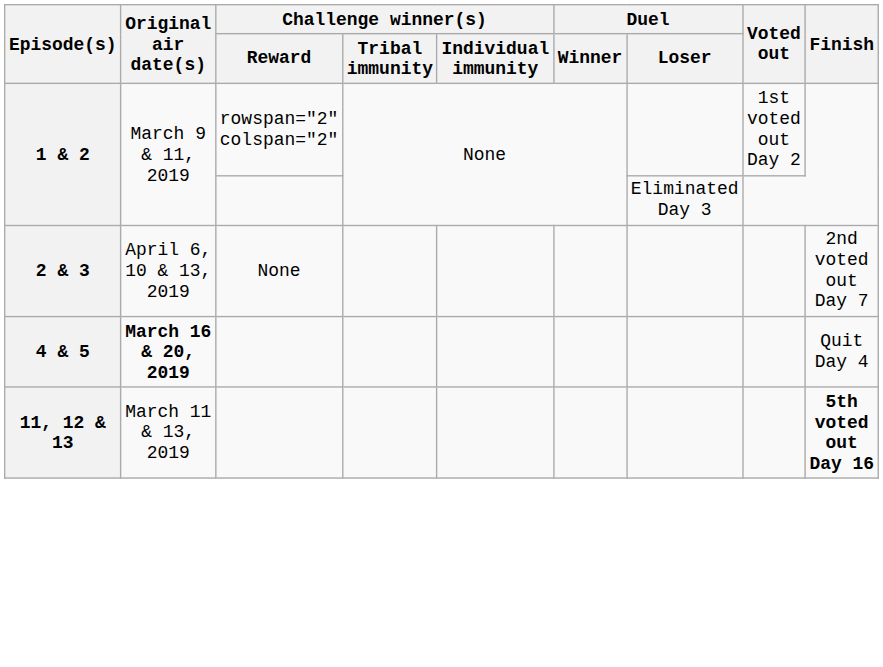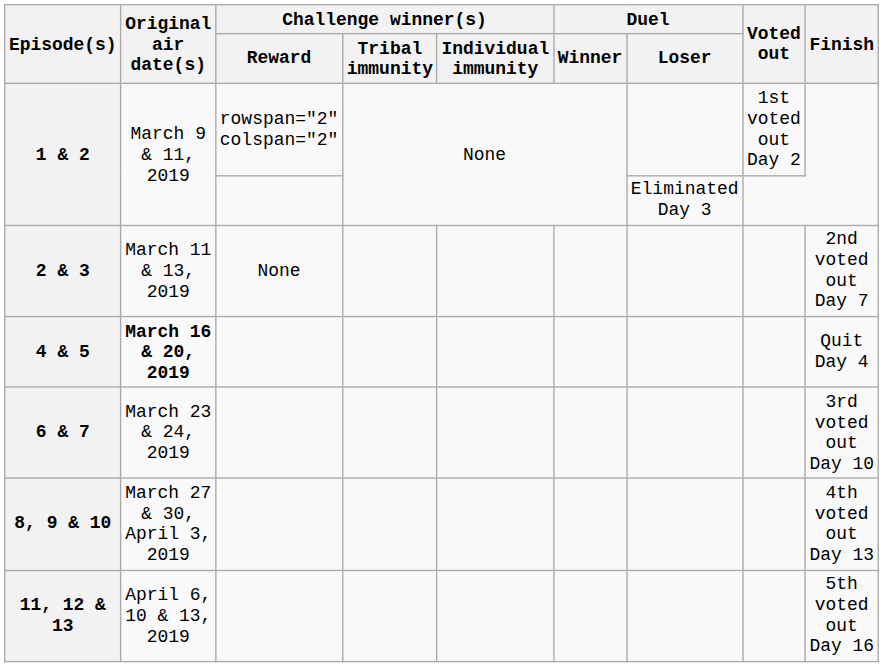(168, 271) April 6, 10 & 13, 2019 -> (168, 271) March 11 & 13, 2019
+ row: (63, 433)
+ row: (63, 524)
(168, 433) March 11 & 13, 2019 -> (168, 615) April 6, 10 & 13, 2019
(842, 433) bold -> (842, 615) normal
